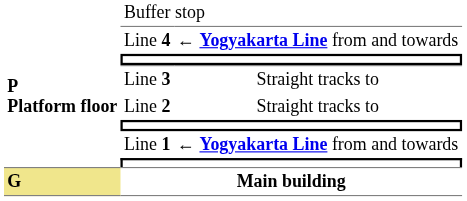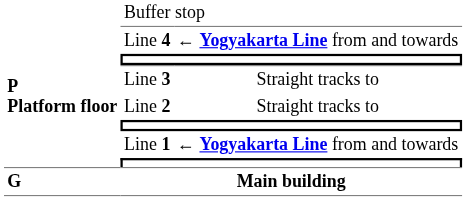(14, 181) khaki background -> (14, 181) no background
